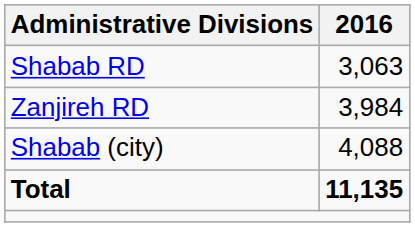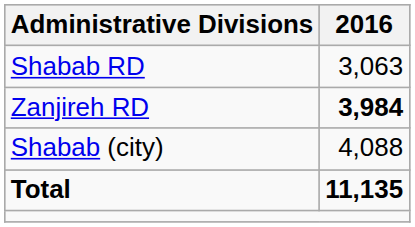(371, 107) normal -> (371, 107) bold
